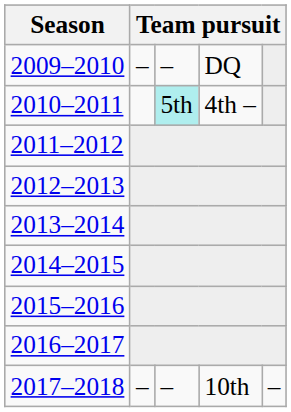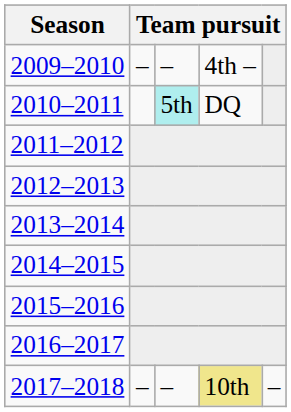(223, 64) DQ -> (230, 64) 4th –
(230, 105) 4th – -> (223, 105) DQ
(227, 385) no background -> (227, 385) khaki background
